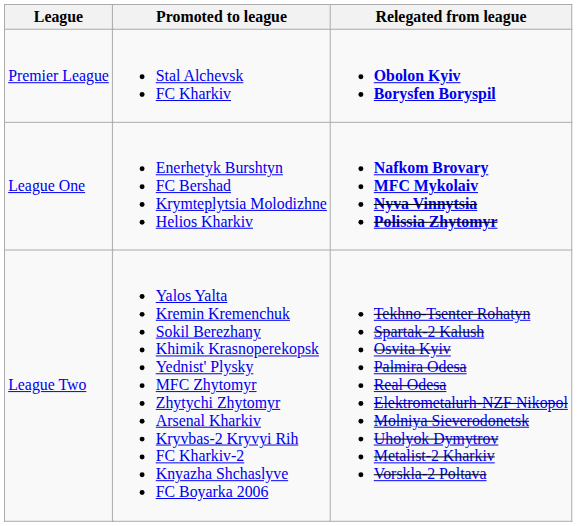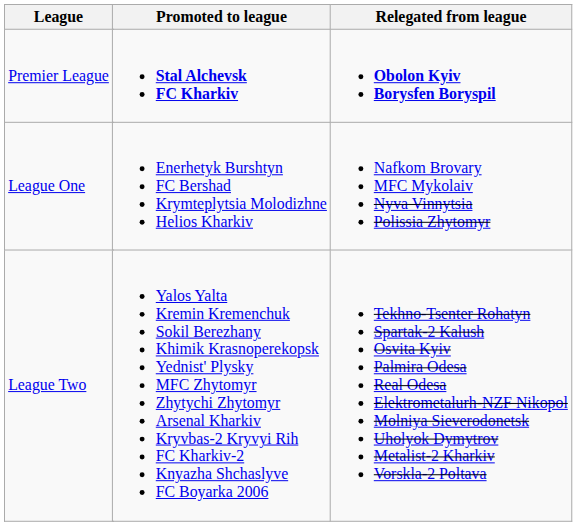(222, 85) normal -> (222, 85) bold
(451, 195) bold -> (451, 195) normal
